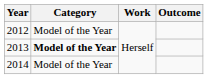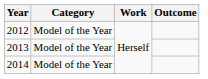(75, 47) bold -> (73, 47) normal
